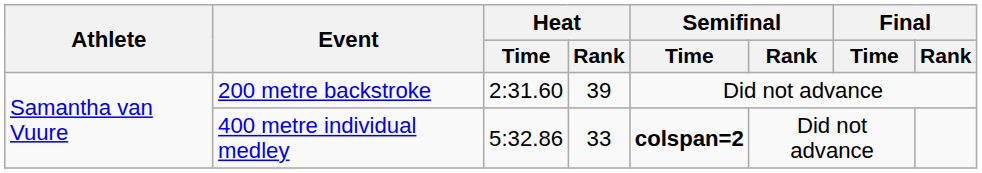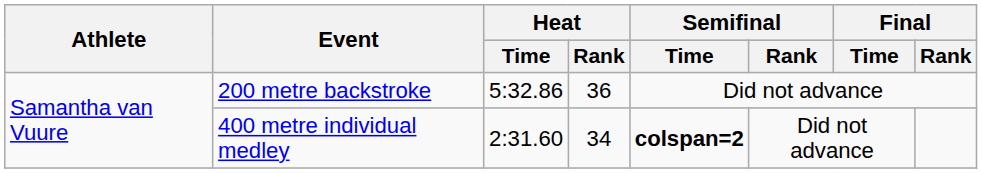(526, 91) 2:31.60 -> (526, 91) 5:32.86
(599, 91) 39 -> (599, 91) 36
(526, 138) 5:32.86 -> (526, 138) 2:31.60
(599, 138) 33 -> (599, 138) 34
